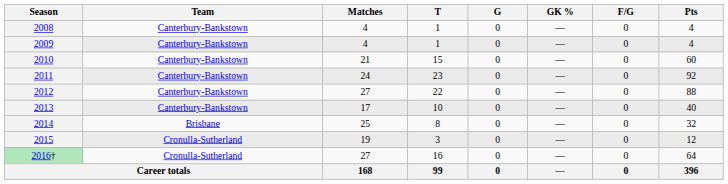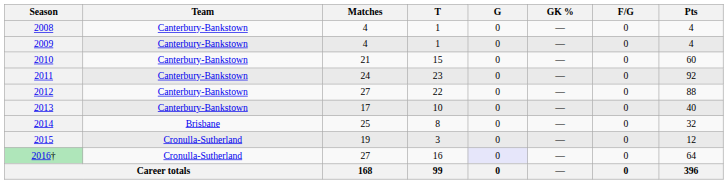(498, 156) no background -> (498, 156) lavender background
